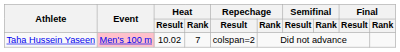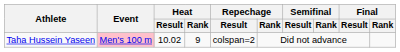(198, 40) 7 -> (198, 40) 9
